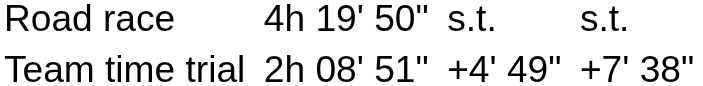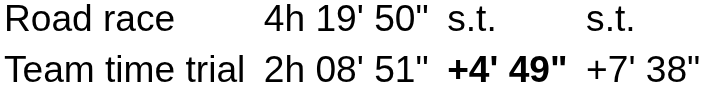(504, 70) normal -> (507, 70) bold
